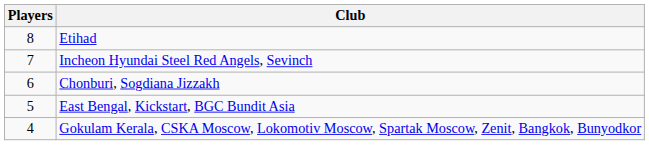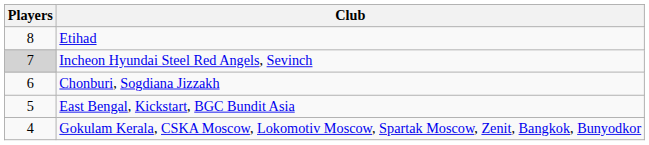(30, 60) no background -> (30, 60) lightgrey background
